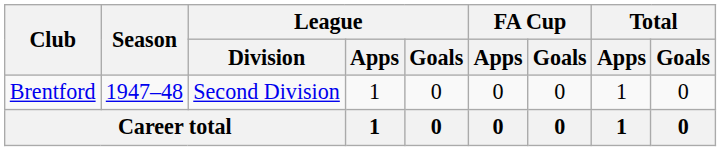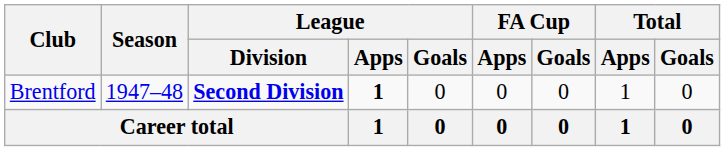(267, 92) normal -> (268, 92) bold
(375, 92) normal -> (378, 92) bold
